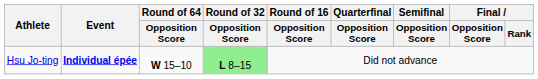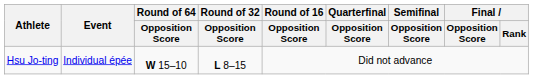(100, 61) bold -> (98, 61) normal
(235, 66) lightgreen background -> (230, 66) no background
